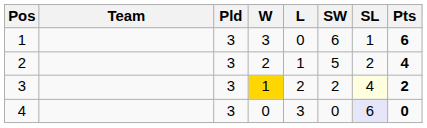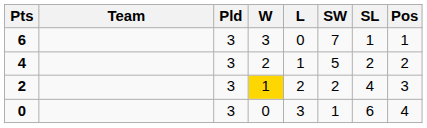columns swapped: (22, 16) <-> (405, 16)
(335, 39) 6 -> (335, 39) 7
(370, 87) lightyellow background -> (370, 87) no background
(335, 110) 0 -> (335, 110) 1
(370, 110) lavender background -> (370, 110) no background
